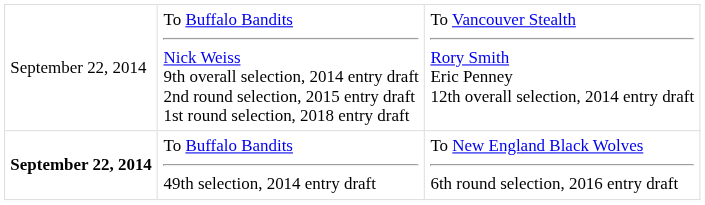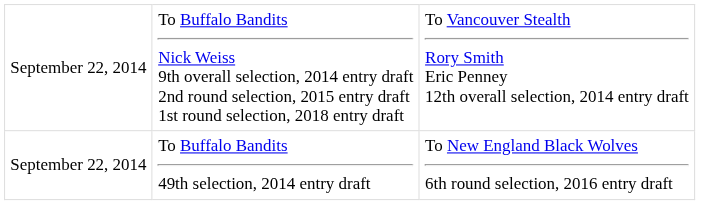(81, 165) bold -> (78, 165) normal
